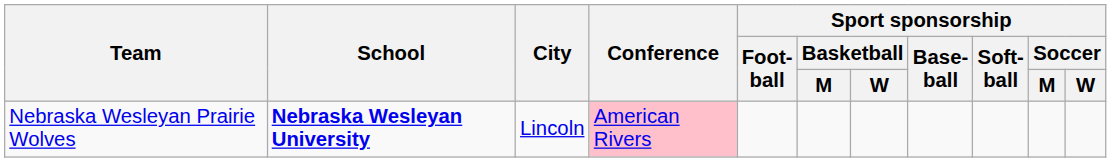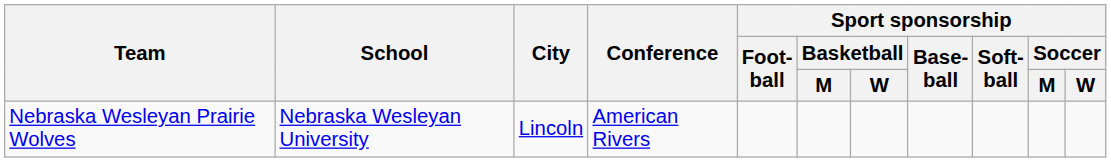(367, 128) bold -> (370, 128) normal
(637, 128) pink background -> (635, 128) no background
